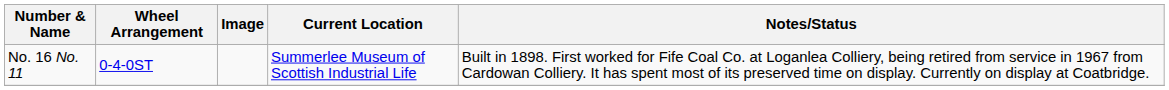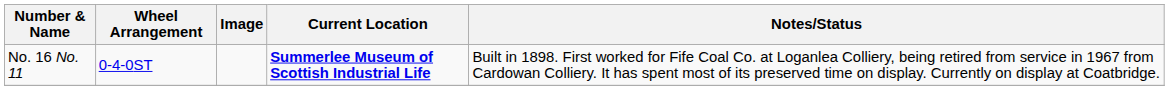(348, 65) normal -> (352, 65) bold
